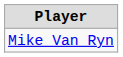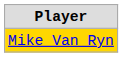(61, 40) no background -> (61, 40) gold background
